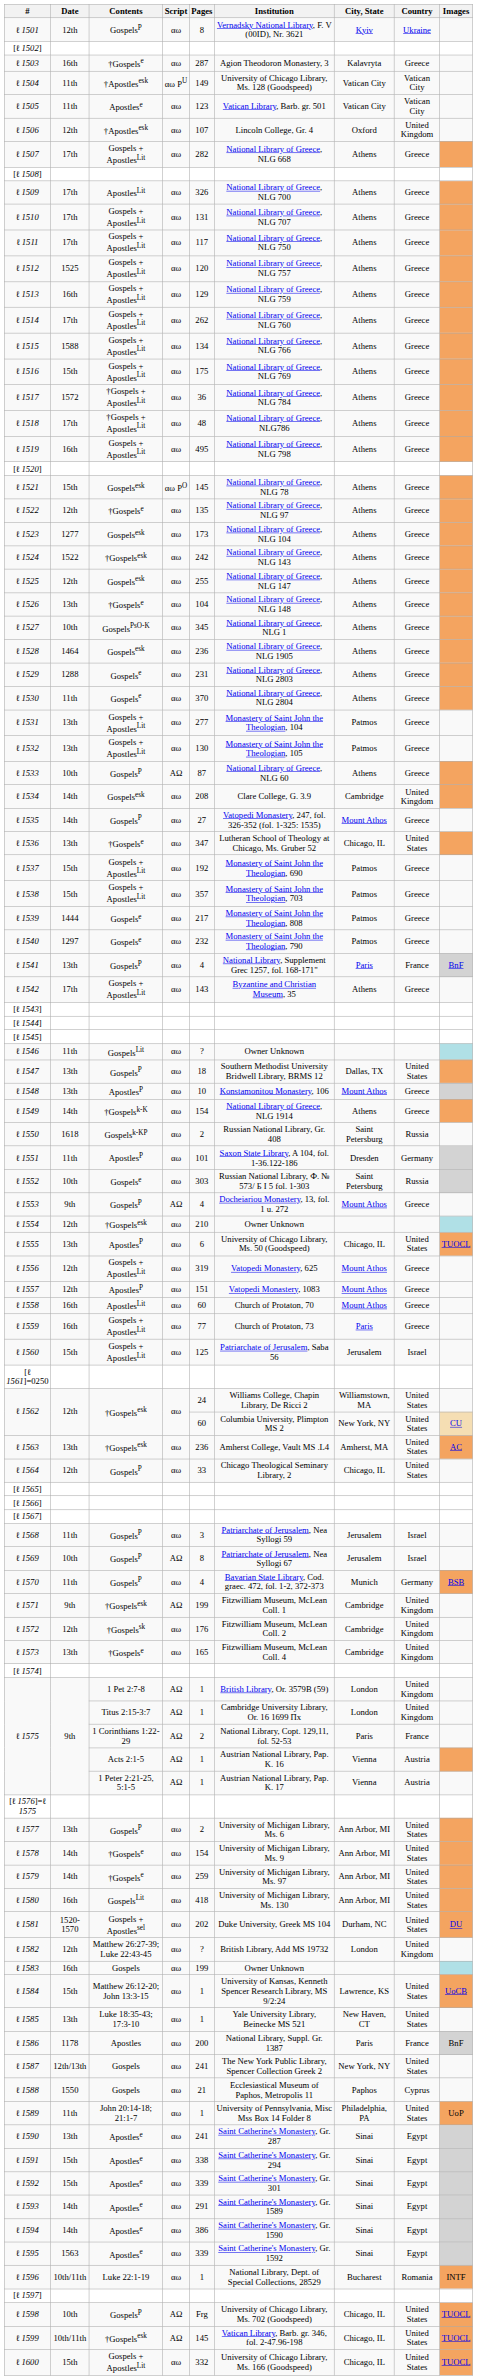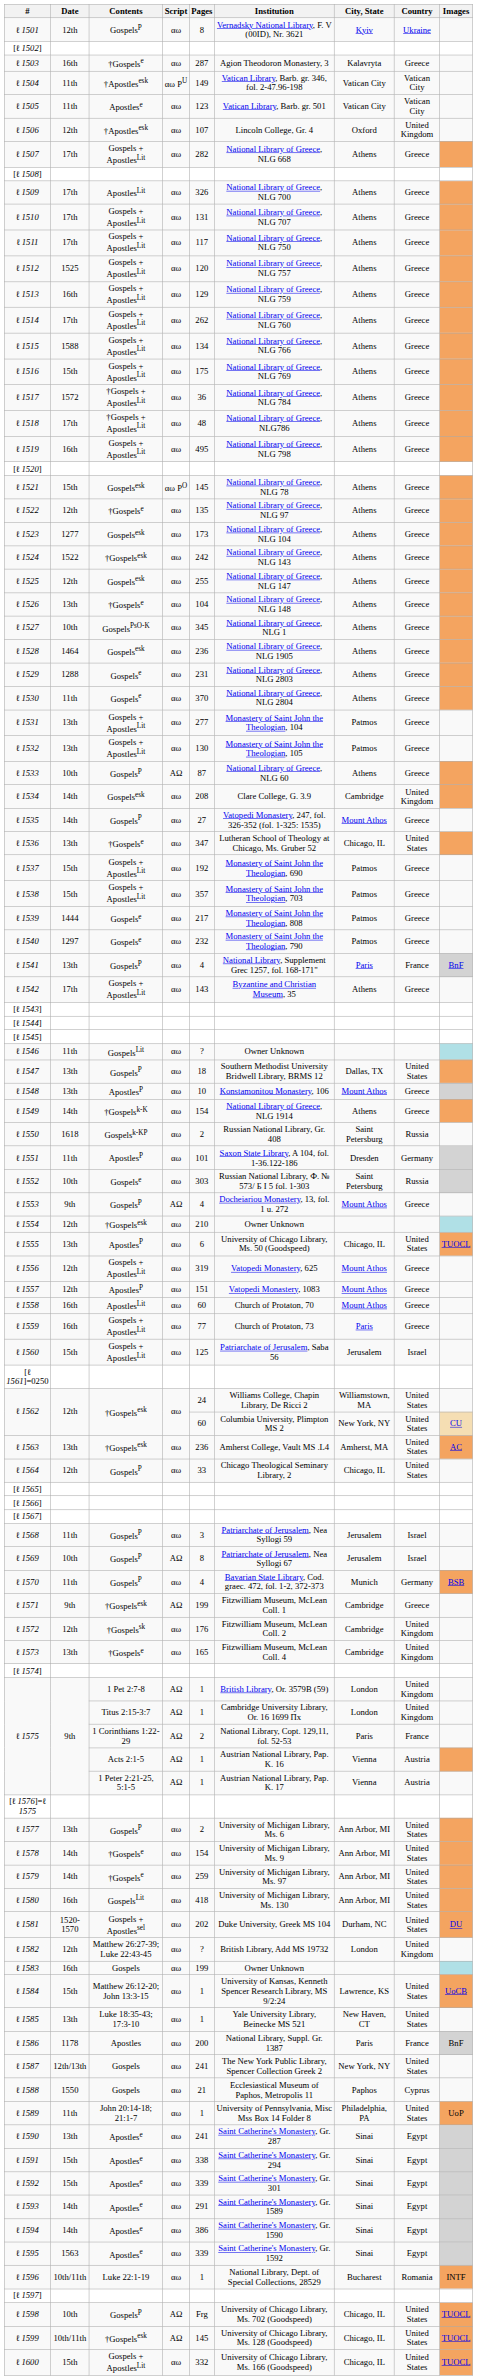(274, 83) University of Chicago Library, Ms. 128 (Goodspeed) -> (274, 83) Vatican Library, Barb. gr. 346, fol. 2-47.96-198
(417, 1605) United Kingdom -> (417, 1605) Greece
(274, 2337) Vatican Library, Barb. gr. 346, fol. 2-47.96-198 -> (274, 2337) University of Chicago Library, Ms. 128 (Goodspeed)
